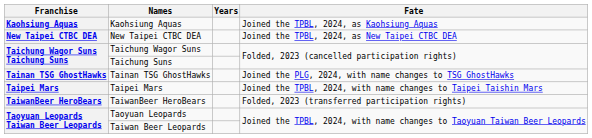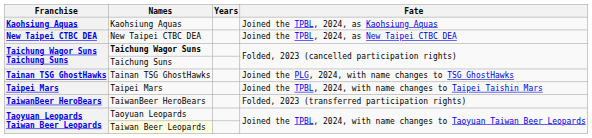(156, 50) normal -> (156, 50) bold
(158, 127) no background -> (158, 127) lightyellow background
